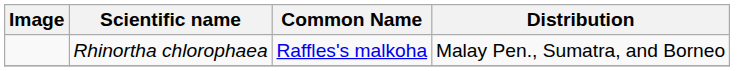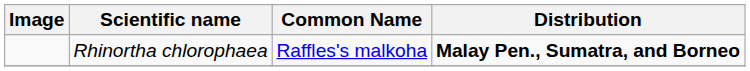(581, 50) normal -> (588, 50) bold
